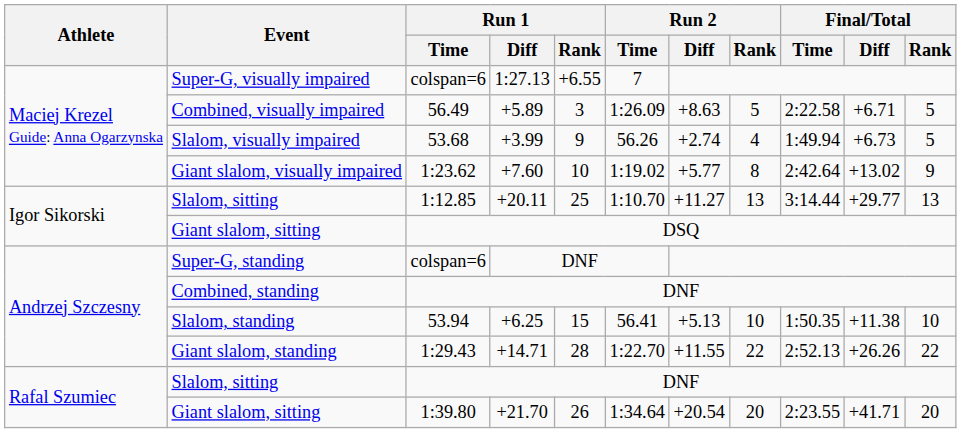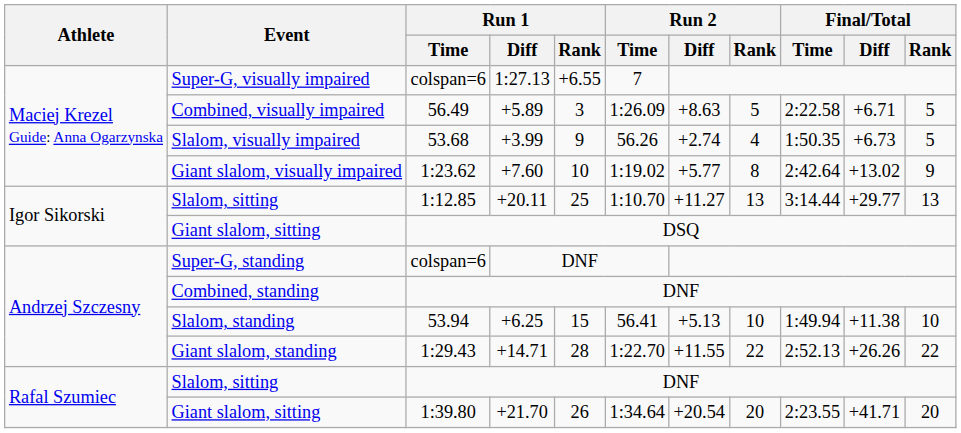(812, 140) 1:49.94 -> (812, 140) 1:50.35
(812, 321) 1:50.35 -> (812, 321) 1:49.94
